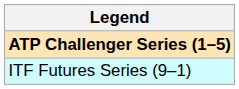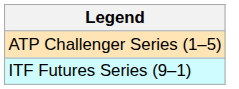(120, 44) bold -> (115, 44) normal
